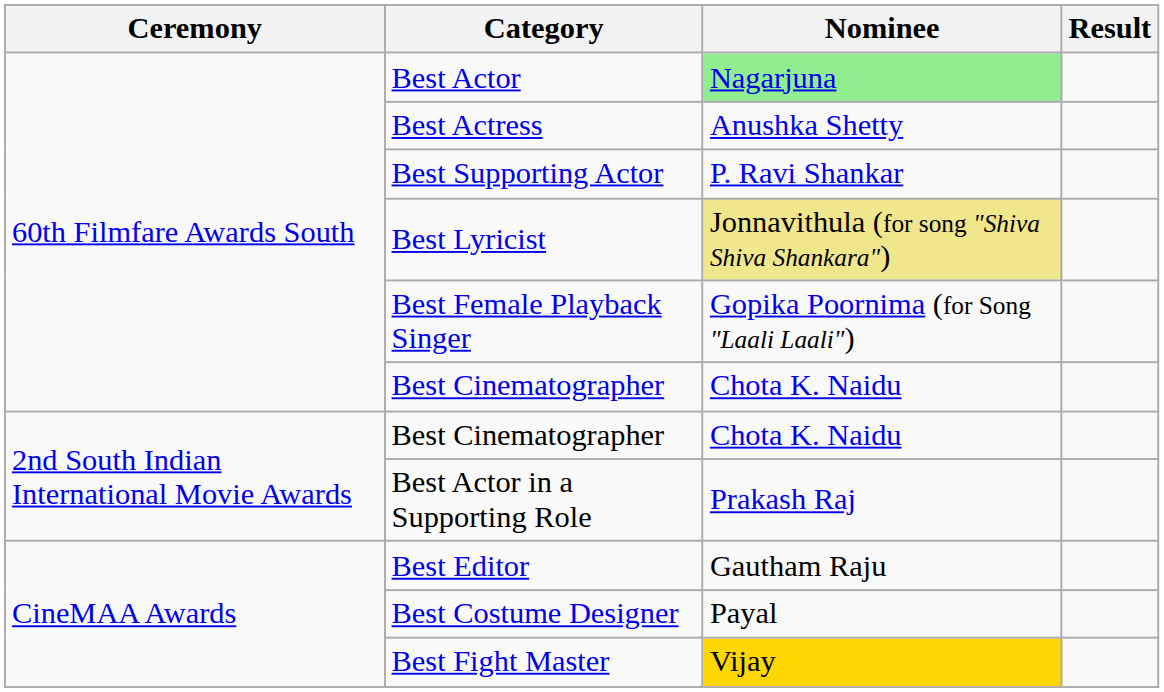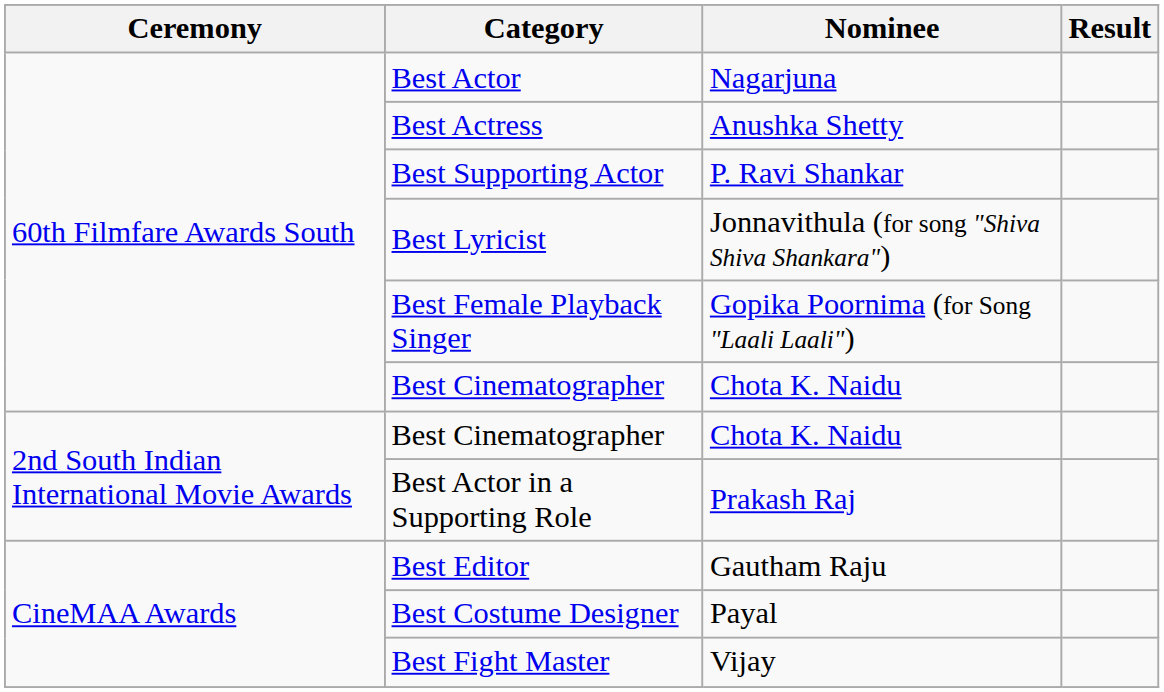(773, 76) lightgreen background -> (773, 76) no background
(875, 238) khaki background -> (875, 238) no background
(743, 661) gold background -> (743, 661) no background
